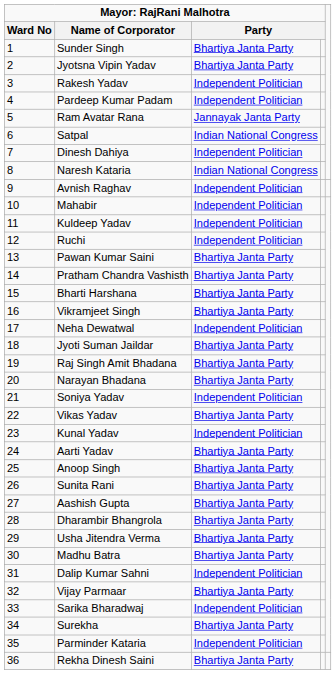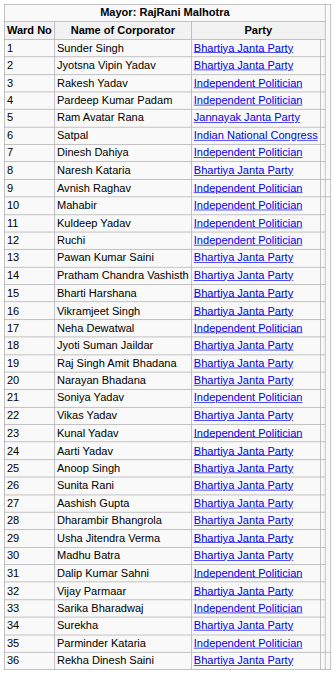(256, 170) Indian National Congress -> (243, 170) Bhartiya Janta Party
